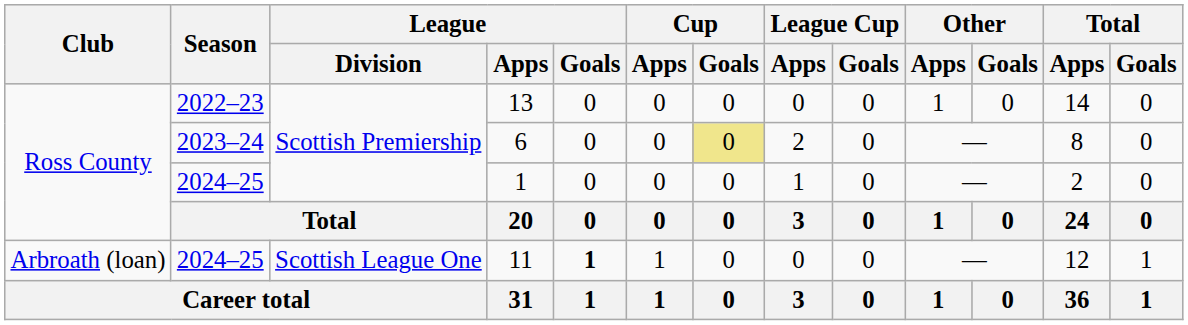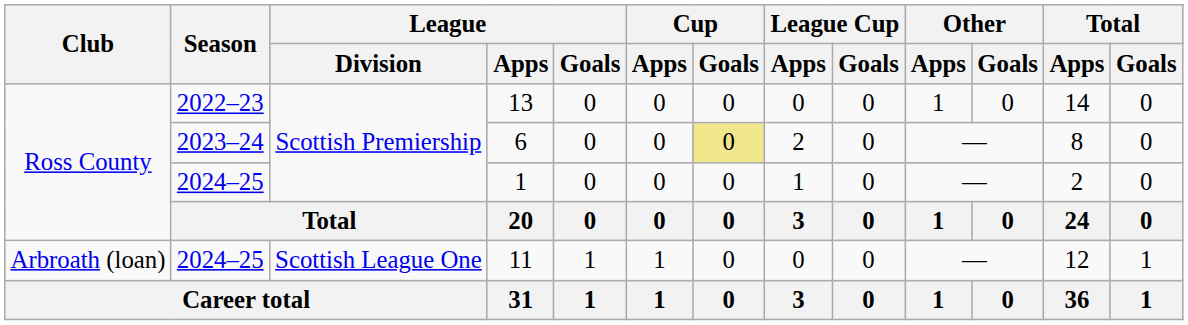(590, 260) bold -> (590, 260) normal
